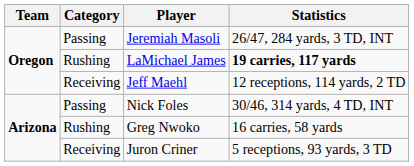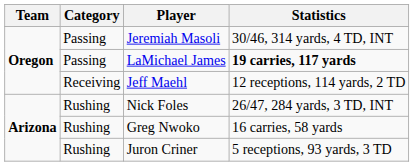(313, 38) 26/47, 284 yards, 3 TD, INT -> (313, 38) 30/46, 314 yards, 4 TD, INT
(87, 60) Rushing -> (85, 60) Passing
(85, 105) Passing -> (87, 105) Rushing
(313, 105) 30/46, 314 yards, 4 TD, INT -> (313, 105) 26/47, 284 yards, 3 TD, INT
(92, 149) Receiving -> (87, 149) Rushing
